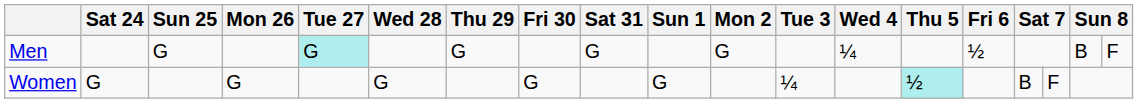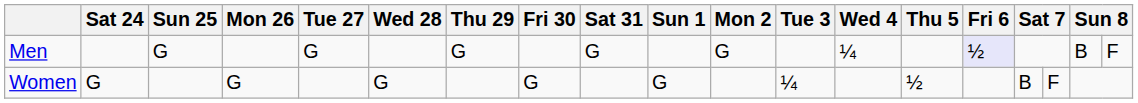(311, 51) paleturquoise background -> (311, 51) no background
(976, 51) no background -> (976, 51) lavender background
(914, 82) paleturquoise background -> (914, 82) no background
